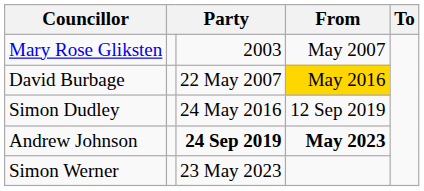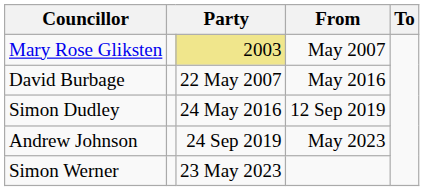(262, 49) no background -> (262, 49) khaki background
(347, 79) gold background -> (347, 79) no background
(233, 140) bold -> (234, 140) normal
(345, 140) bold -> (347, 140) normal
